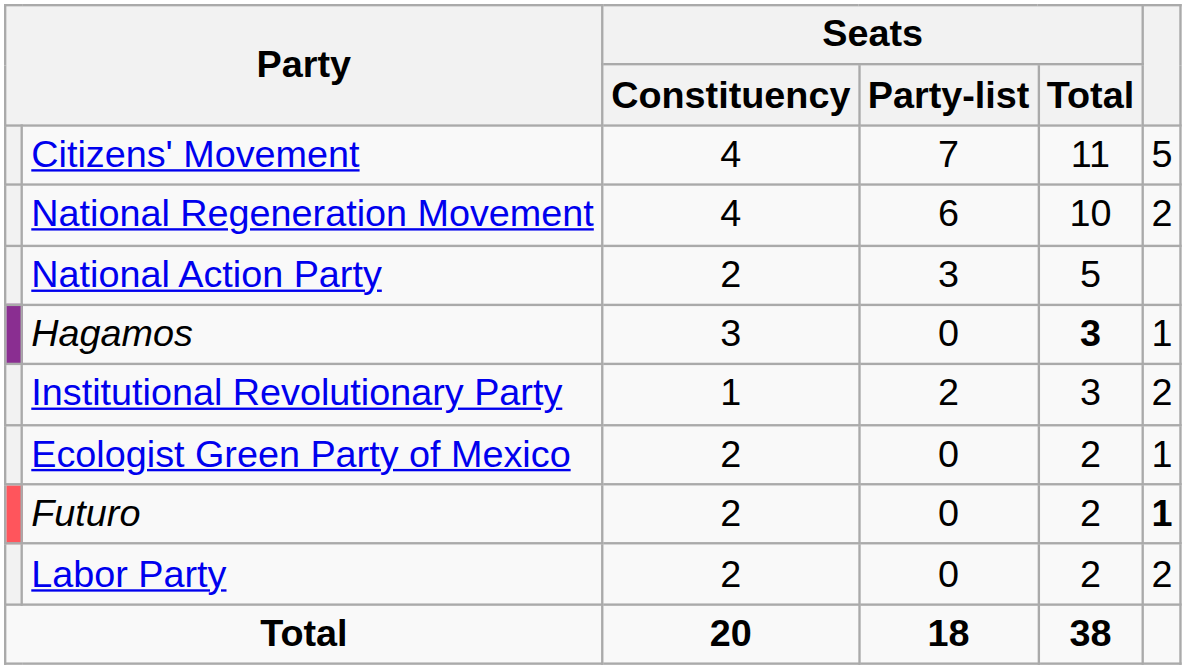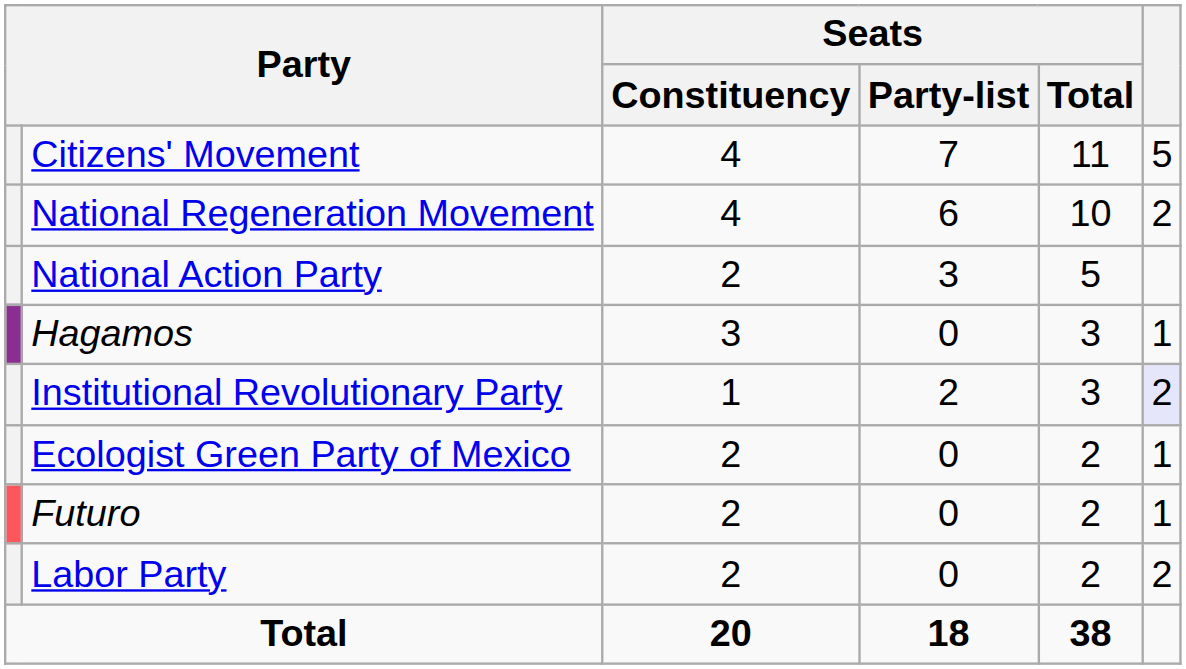(1090, 333) bold -> (1090, 333) normal
(1162, 393) no background -> (1162, 393) lavender background
(1162, 513) bold -> (1162, 513) normal
